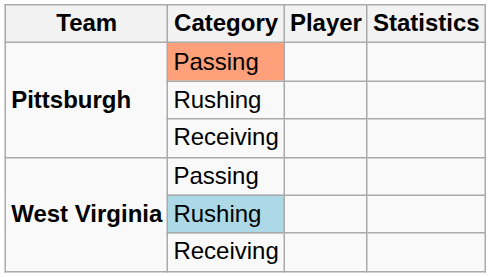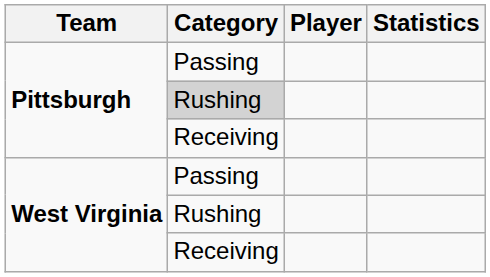(216, 61) lightsalmon background -> (216, 61) no background
(217, 99) no background -> (217, 99) lightgrey background
(217, 213) lightblue background -> (217, 213) no background
